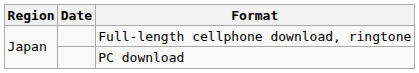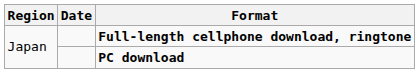(255, 36) normal -> (255, 36) bold
(141, 57) normal -> (141, 57) bold
